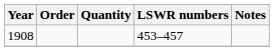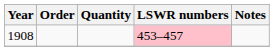(160, 35) no background -> (160, 35) pink background
